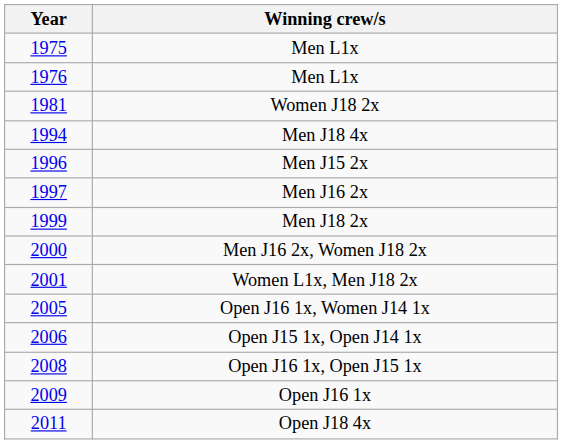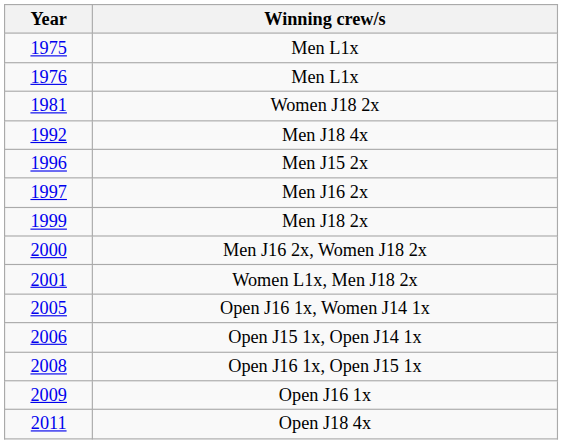(49, 134) 1994 -> (49, 134) 1992
